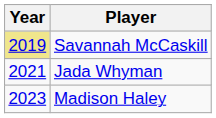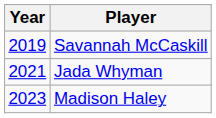(27, 44) khaki background -> (27, 44) no background
